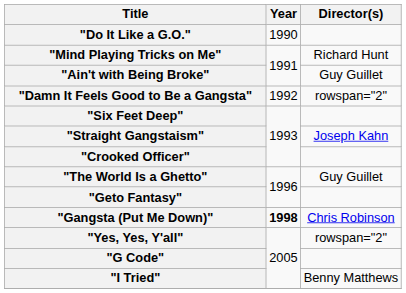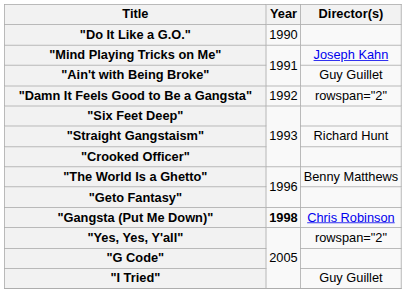(351, 55) Richard Hunt -> (351, 55) Joseph Kahn
(351, 136) Joseph Kahn -> (351, 136) Richard Hunt
(351, 177) Guy Guillet -> (351, 177) Benny Matthews
(351, 278) Benny Matthews -> (351, 278) Guy Guillet
